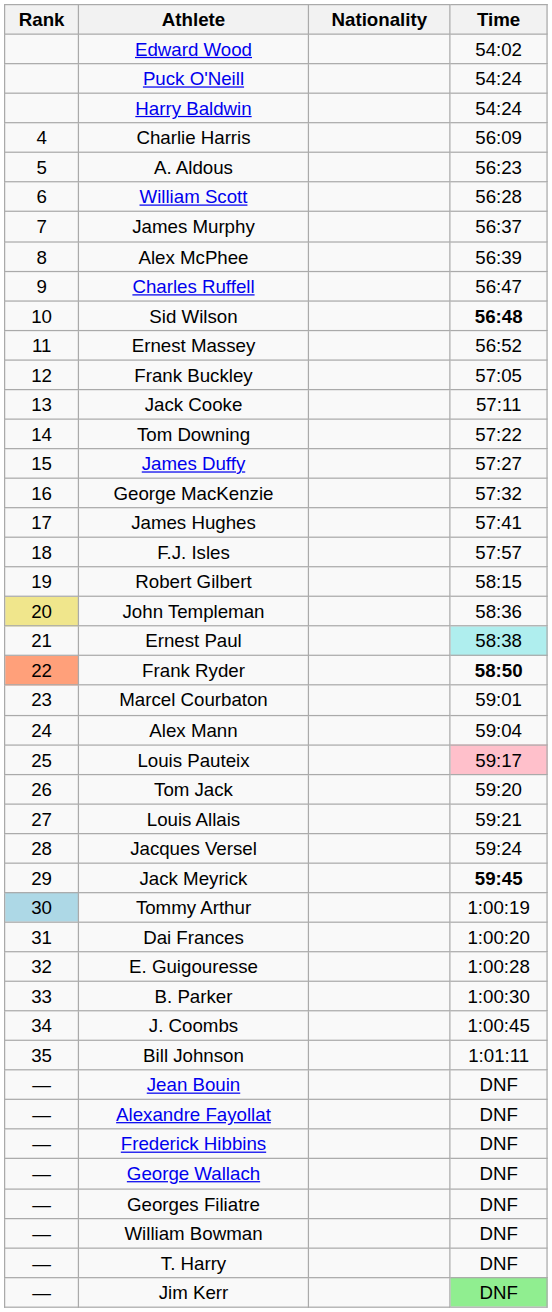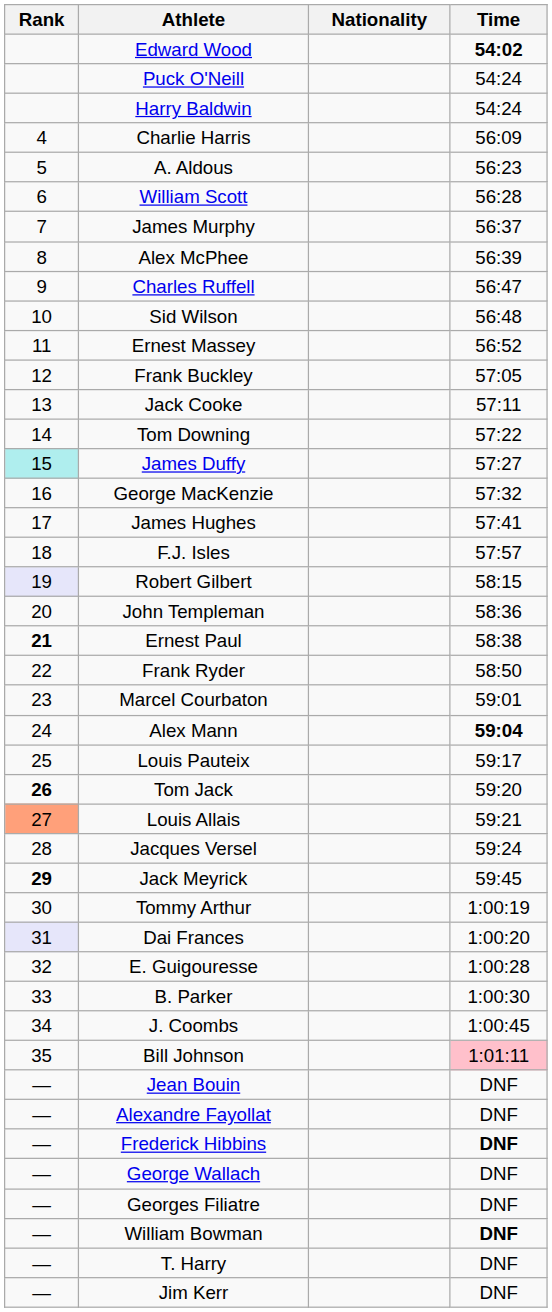(499, 49) normal -> (499, 49) bold
(499, 316) bold -> (499, 316) normal
(42, 464) no background -> (42, 464) paleturquoise background
(42, 582) no background -> (42, 582) lavender background
(42, 612) khaki background -> (42, 612) no background
(42, 641) normal -> (42, 641) bold
(499, 641) paleturquoise background -> (499, 641) no background
(42, 671) lightsalmon background -> (42, 671) no background
(499, 671) bold -> (499, 671) normal
(499, 730) normal -> (499, 730) bold
(499, 760) pink background -> (499, 760) no background
(42, 789) normal -> (42, 789) bold
(42, 819) no background -> (42, 819) lightsalmon background
(42, 878) normal -> (42, 878) bold
(499, 878) bold -> (499, 878) normal
(42, 908) lightblue background -> (42, 908) no background
(42, 937) no background -> (42, 937) lavender background
(499, 1055) no background -> (499, 1055) pink background
(499, 1144) normal -> (499, 1144) bold
(499, 1233) normal -> (499, 1233) bold
(499, 1292) lightgreen background -> (499, 1292) no background
